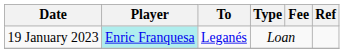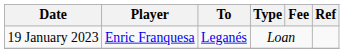(150, 37) paleturquoise background -> (150, 37) no background
